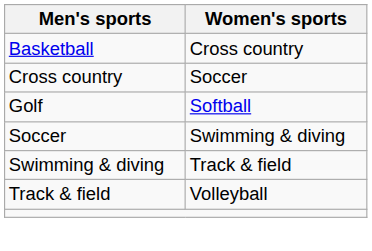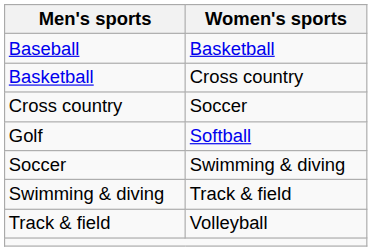+ row: (44, 48)
